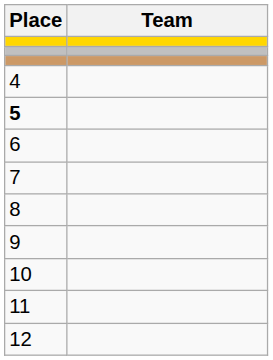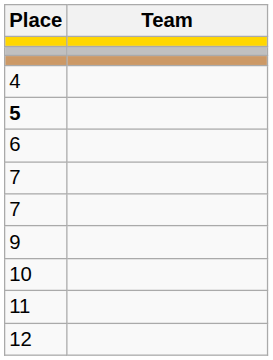(15, 209) 8 -> (15, 209) 7
